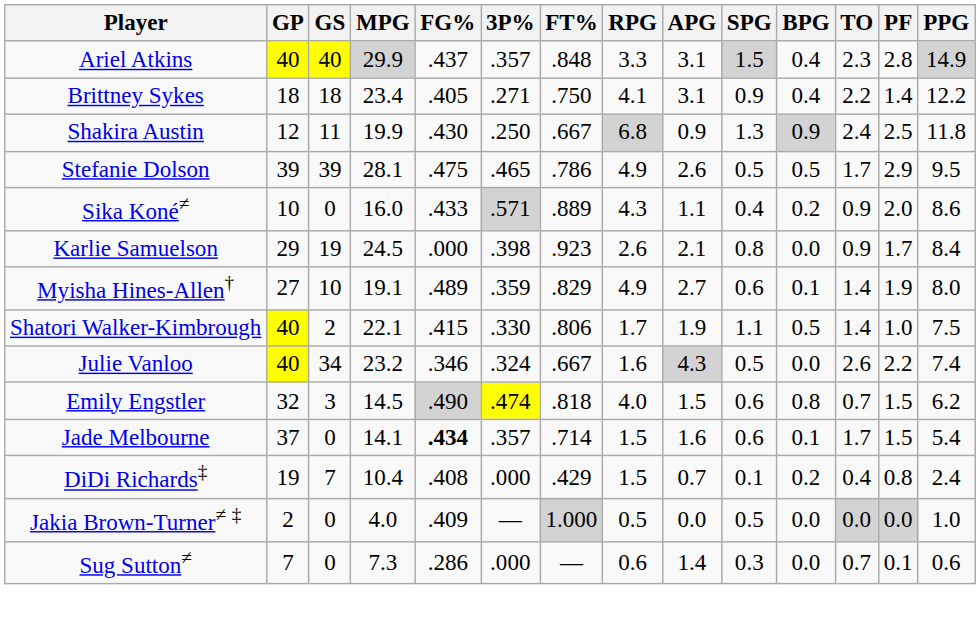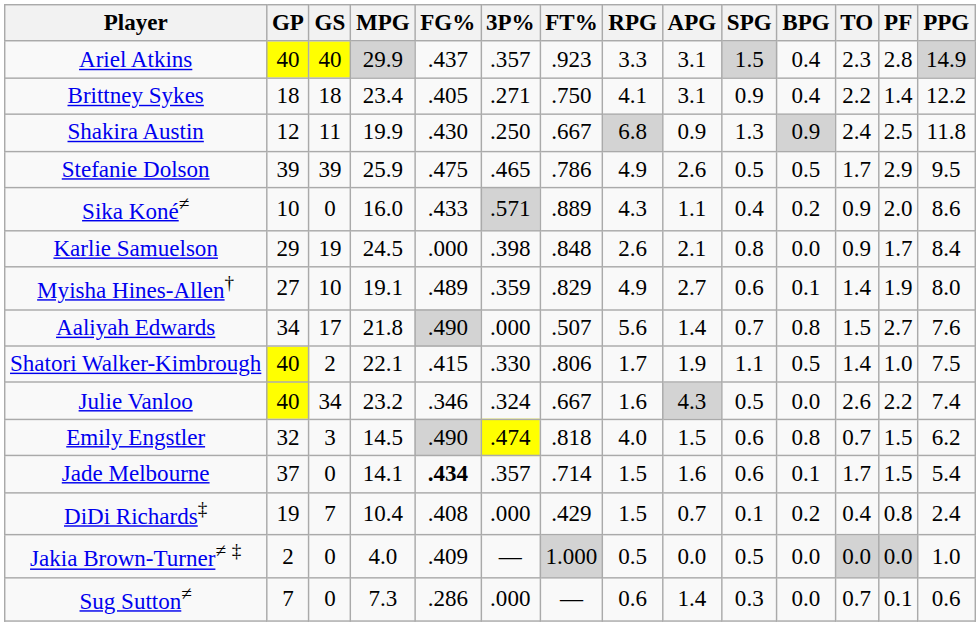(571, 59) .848 -> (571, 59) .923
(383, 168) 28.1 -> (383, 168) 25.9
(571, 248) .923 -> (571, 248) .848
+ row: (136, 327)
